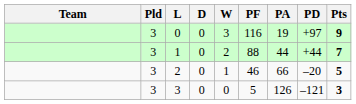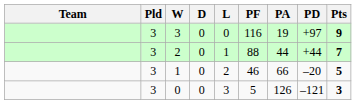columns swapped: (226, 14) <-> (178, 14)
